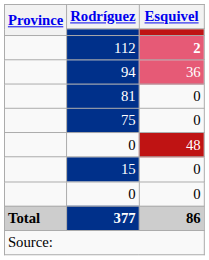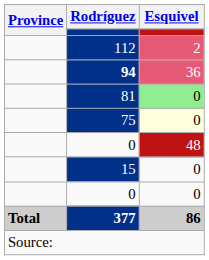(197, 48) bold -> (197, 48) normal
(128, 72) normal -> (128, 72) bold
(197, 96) no background -> (197, 96) lightgreen background
(197, 120) no background -> (197, 120) lightyellow background
